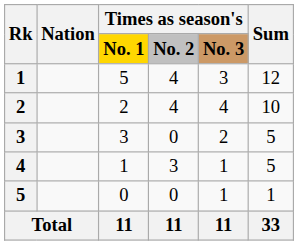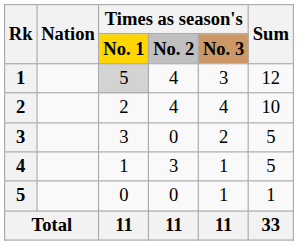(124, 78) no background -> (124, 78) lightgrey background
